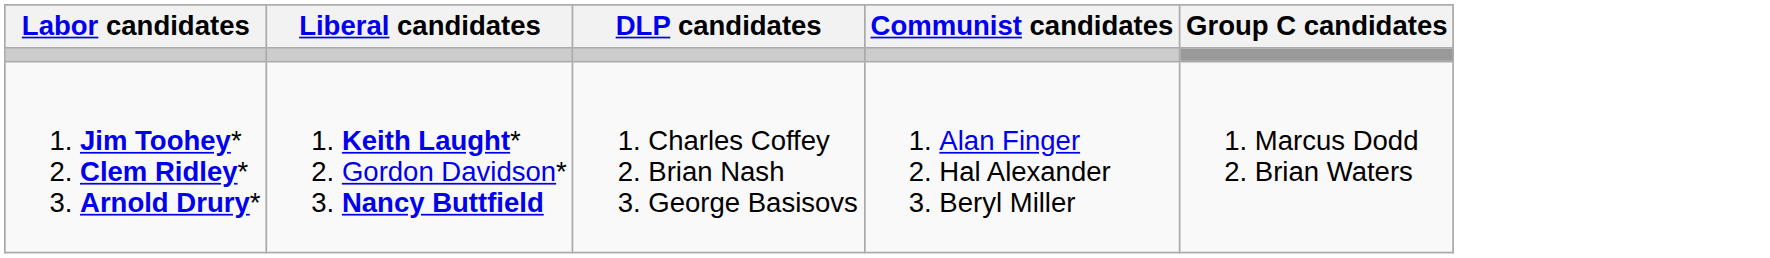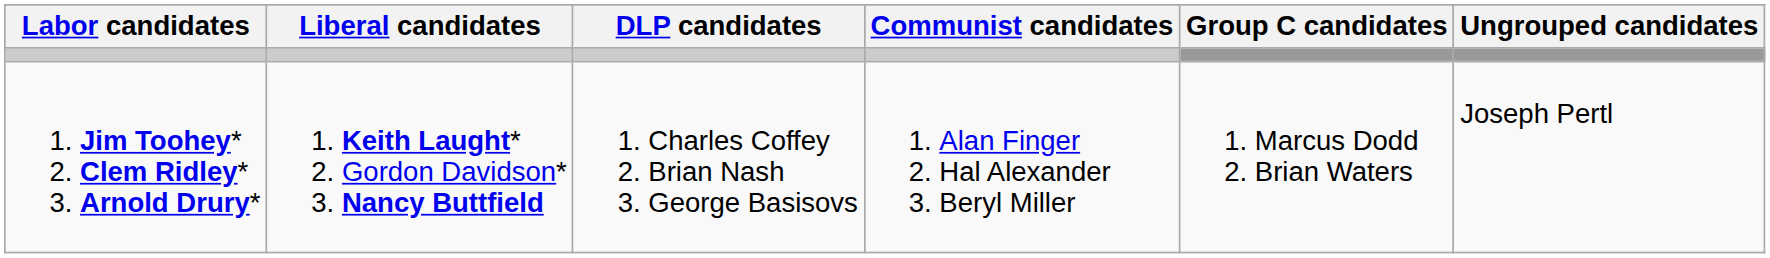+ column: (1609, 26)
